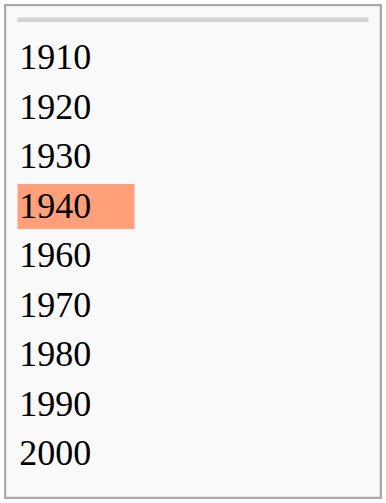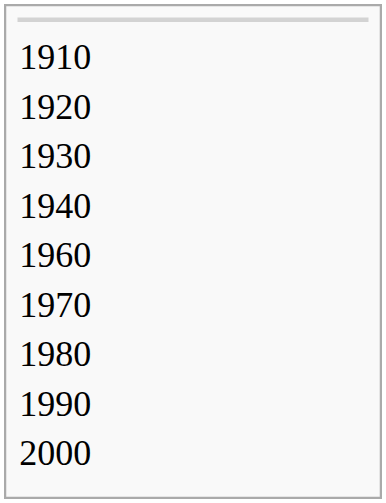(55, 206) lightsalmon background -> (55, 206) no background
